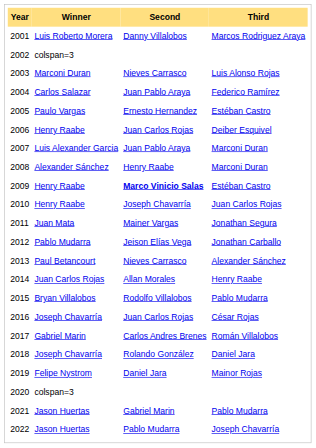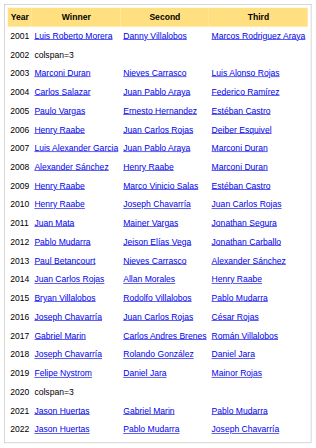(163, 186) bold -> (161, 186) normal
